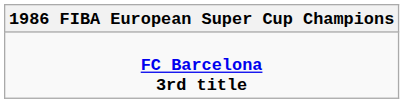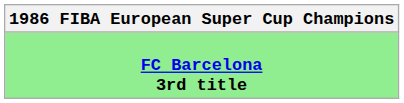(202, 75) no background -> (202, 75) lightgreen background
